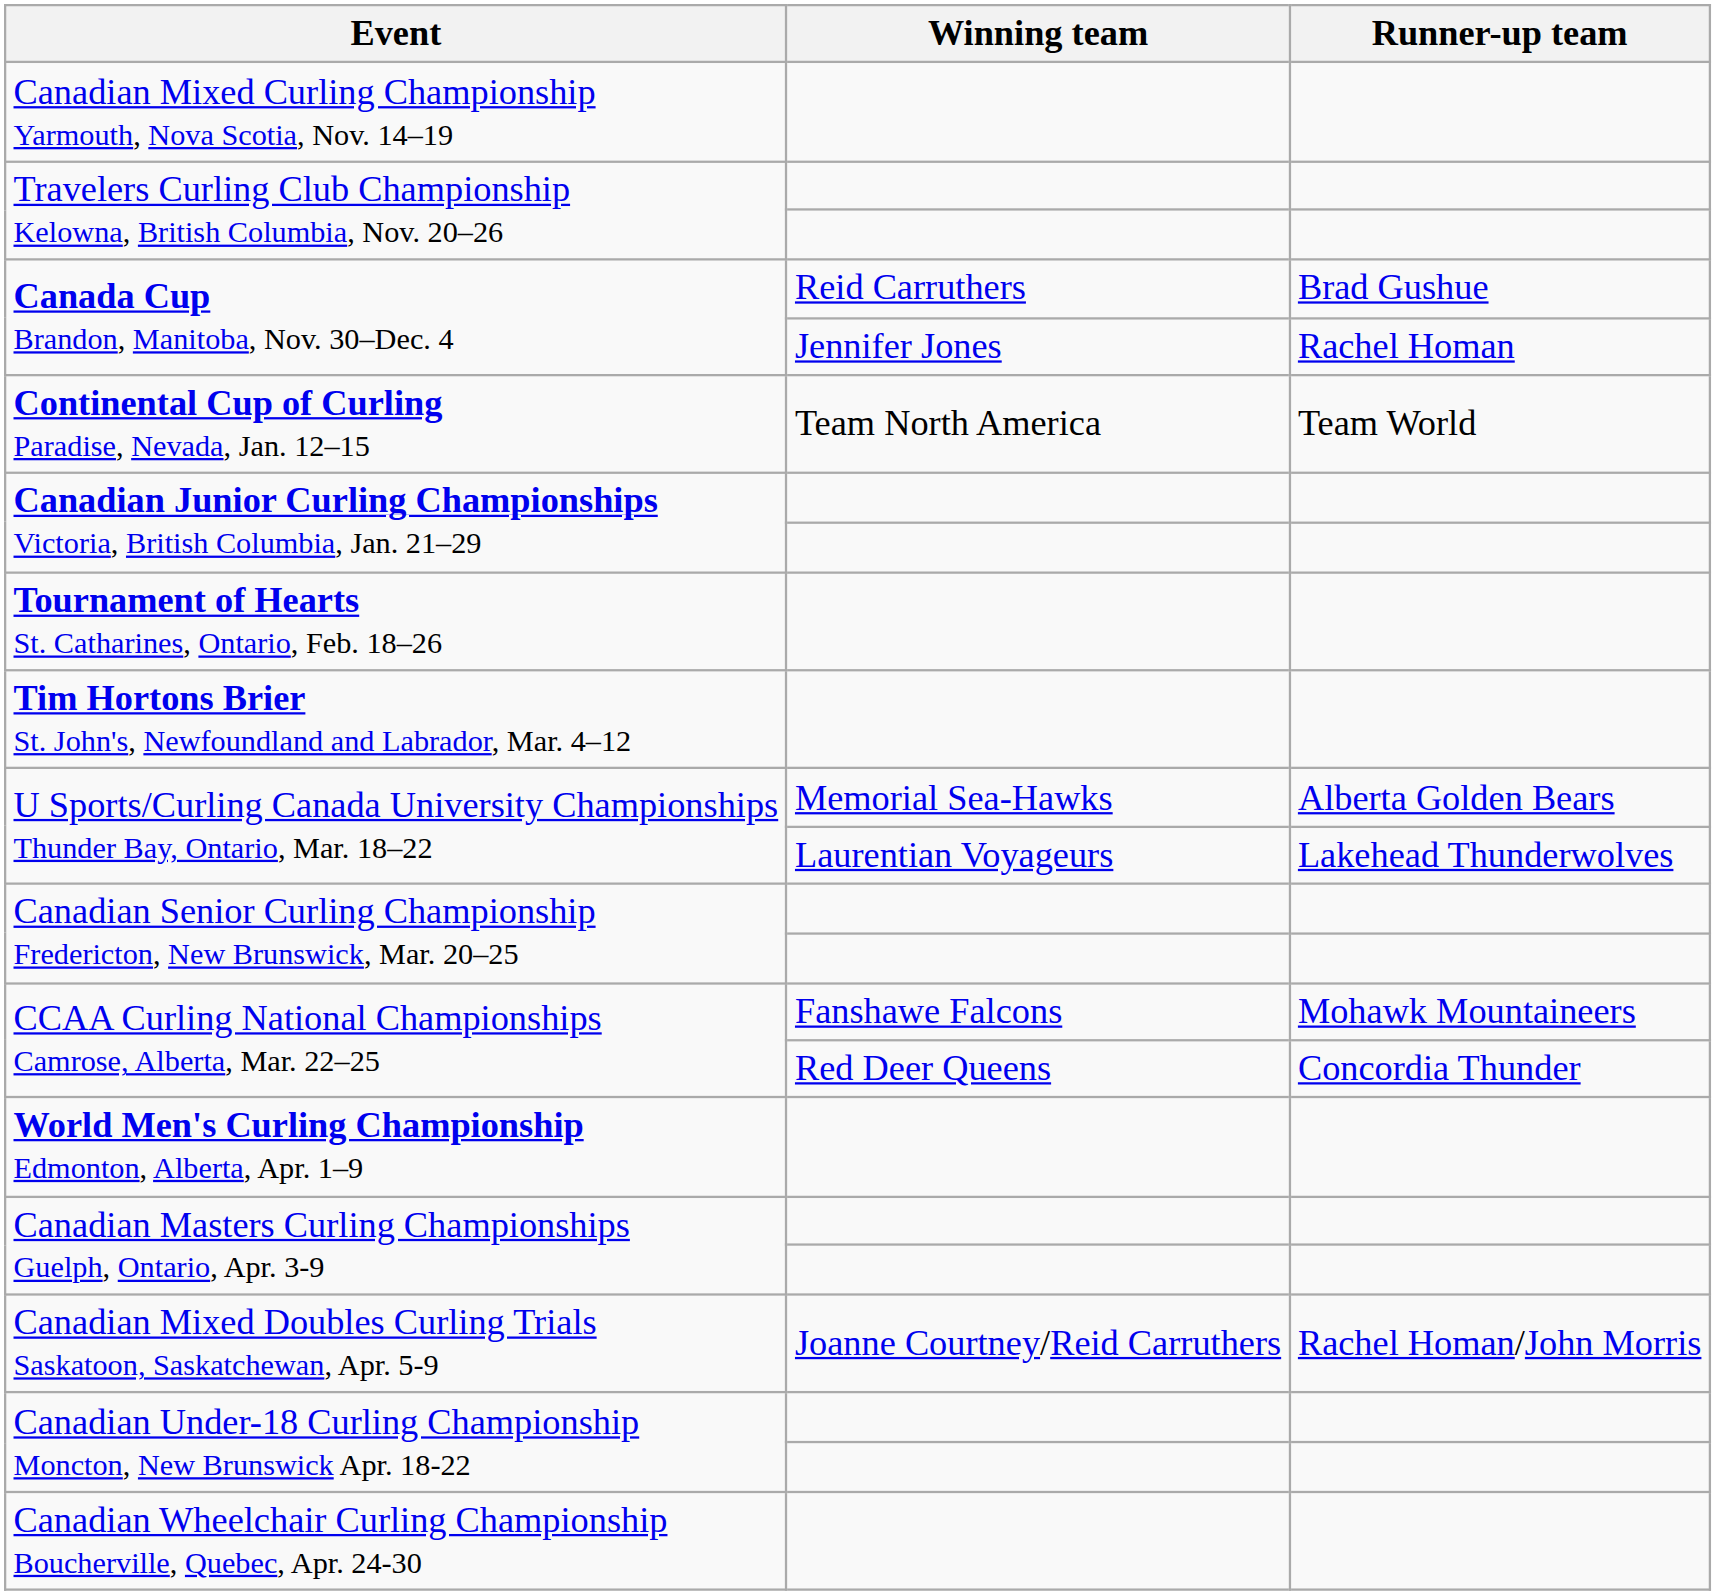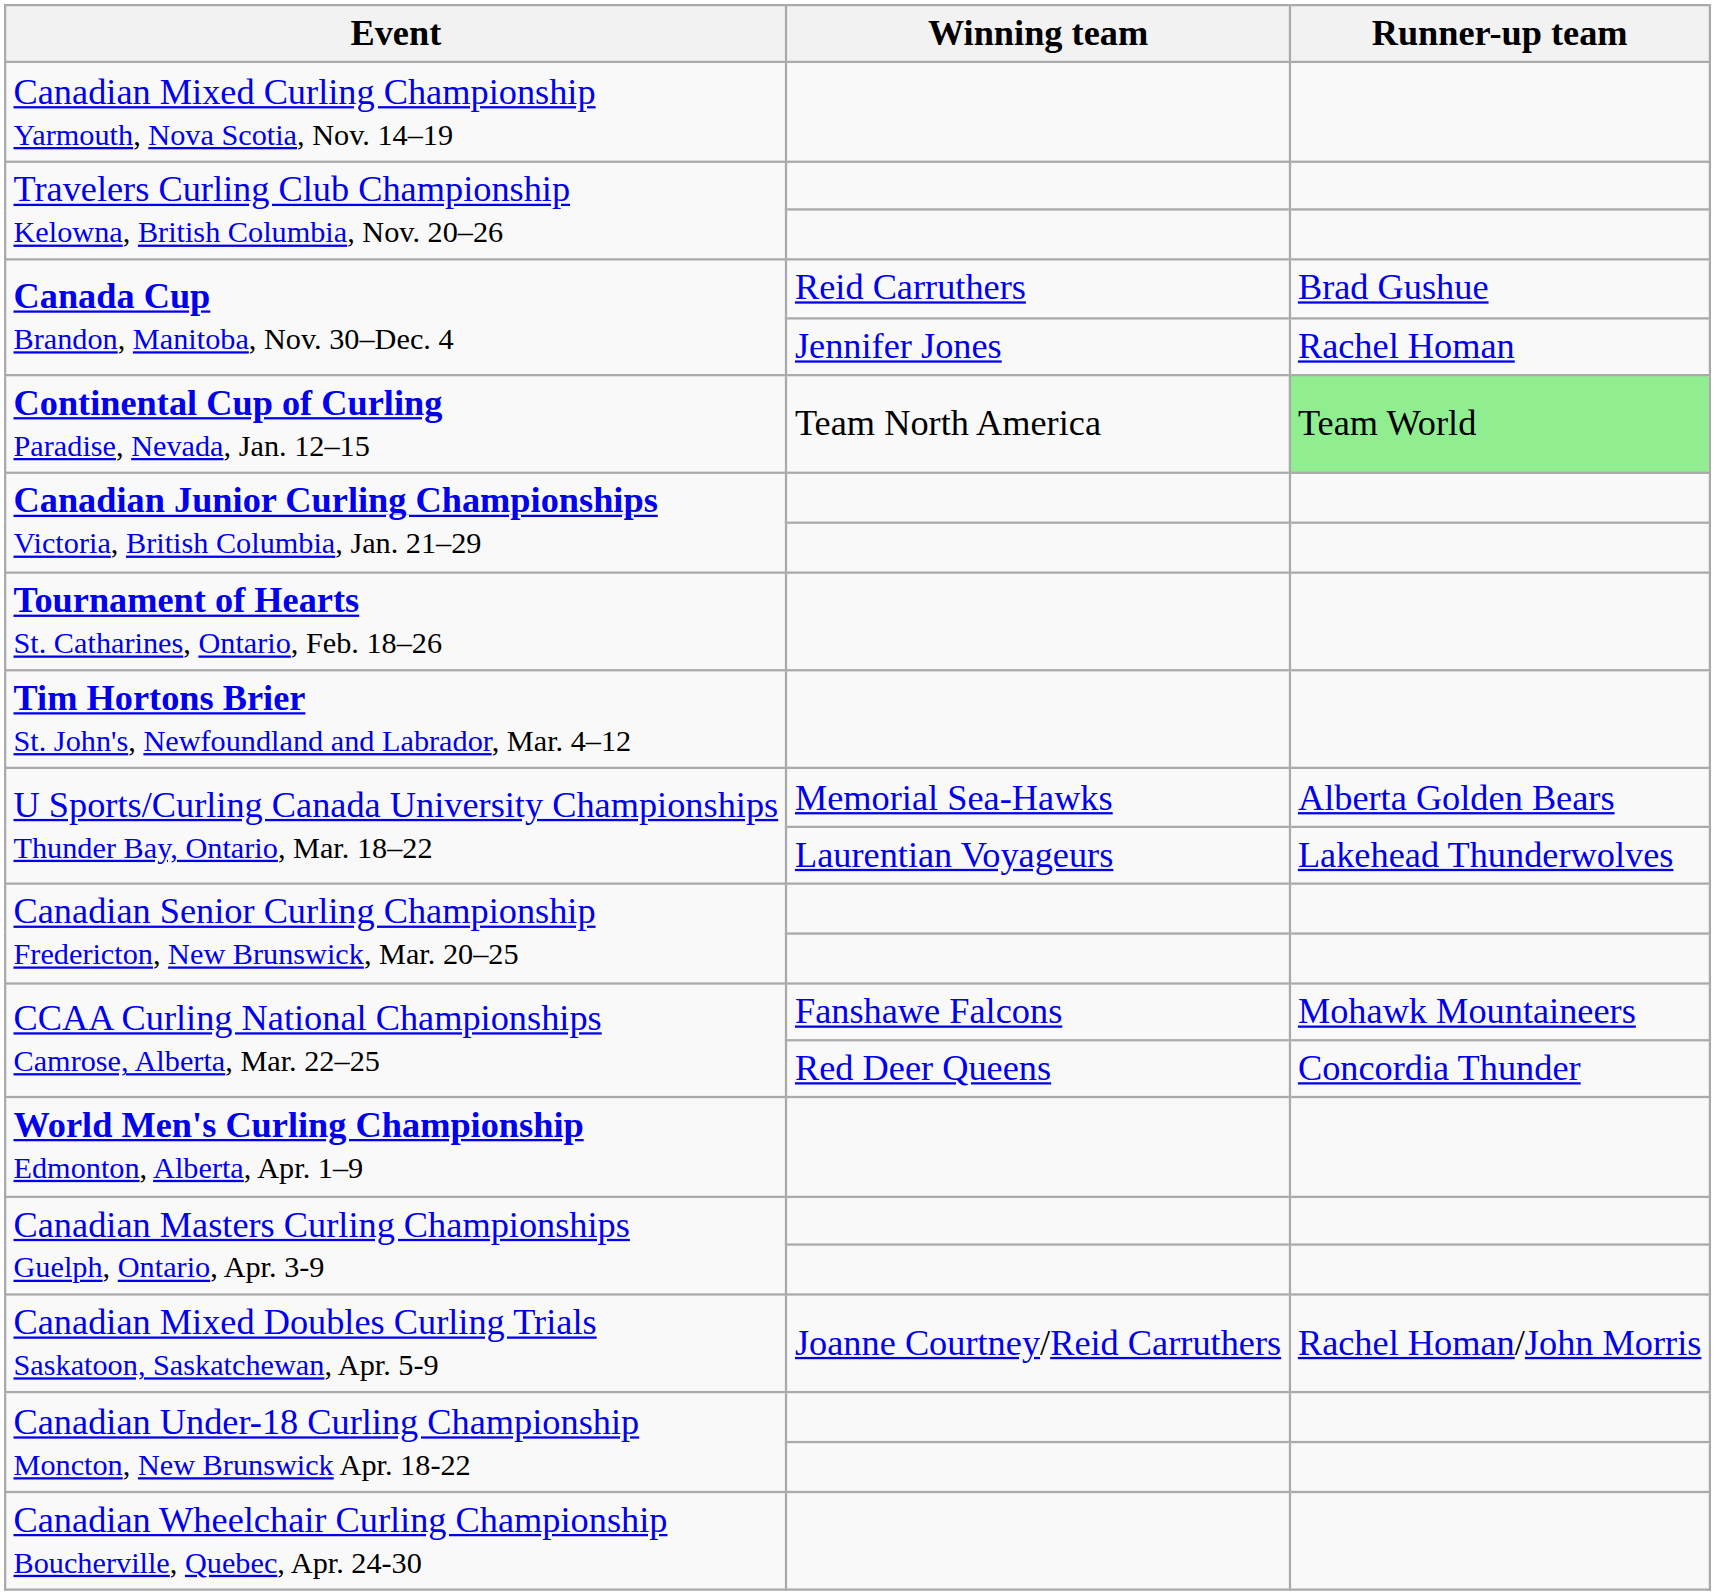(1387, 423) no background -> (1387, 423) lightgreen background
